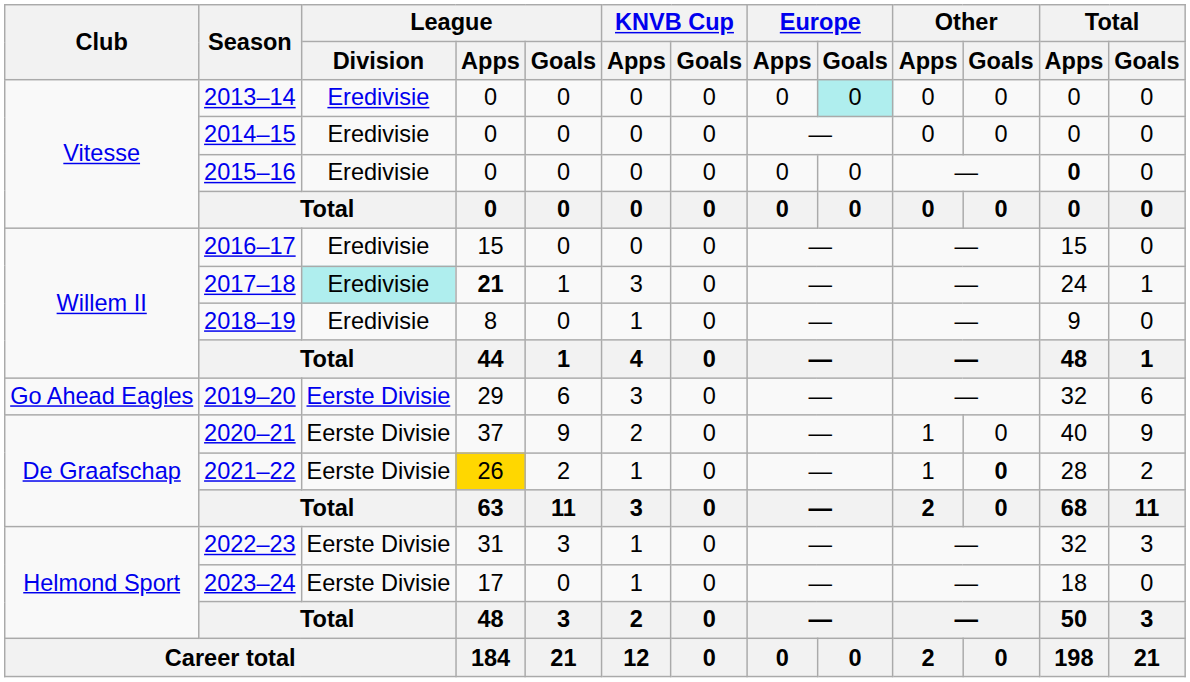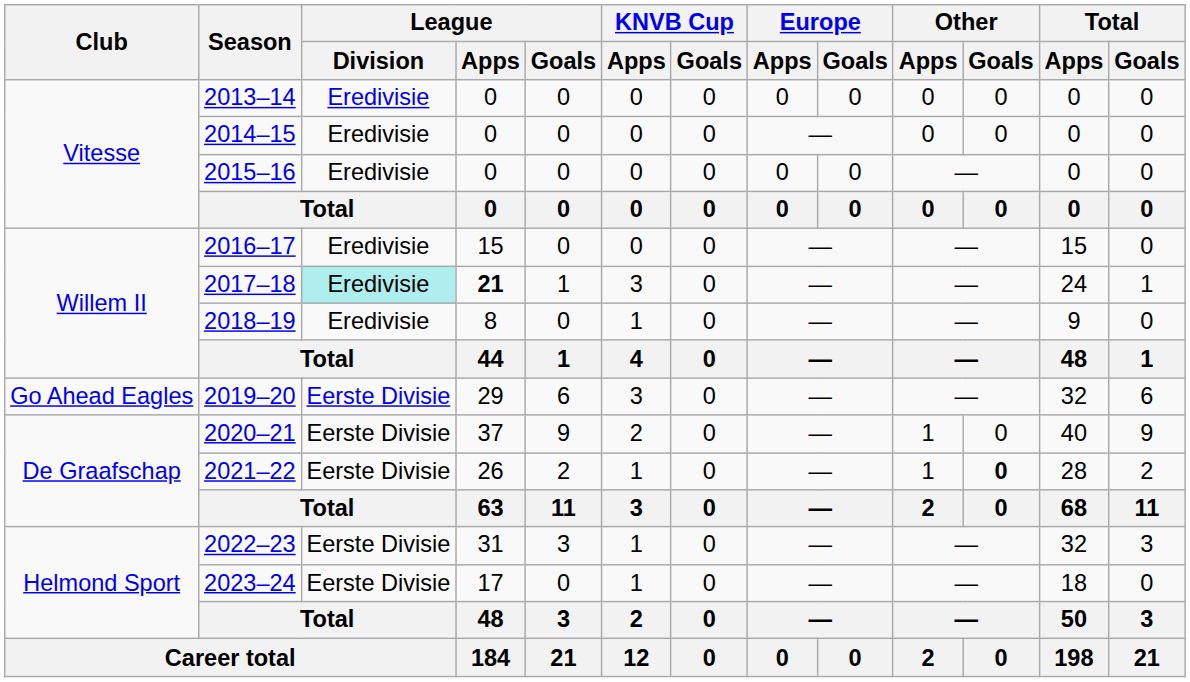(855, 97) paleturquoise background -> (855, 97) no background
(1074, 172) bold -> (1074, 172) normal
(491, 470) gold background -> (491, 470) no background
